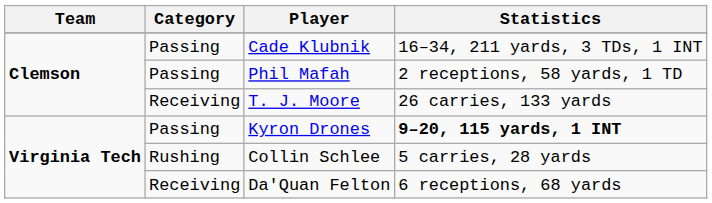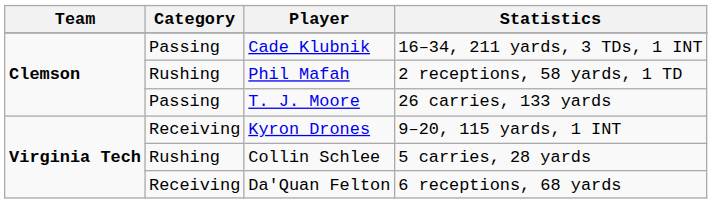(185, 74) Passing -> (185, 74) Rushing
(195, 102) Receiving -> (185, 102) Passing
(185, 129) Passing -> (195, 129) Receiving
(510, 129) bold -> (510, 129) normal
